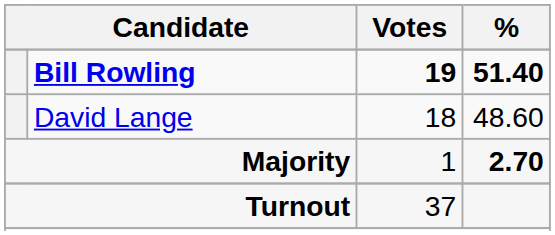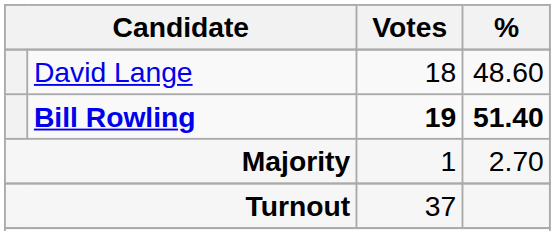rows swapped: (115, 72) <-> (113, 117)
(516, 162) bold -> (516, 162) normal
